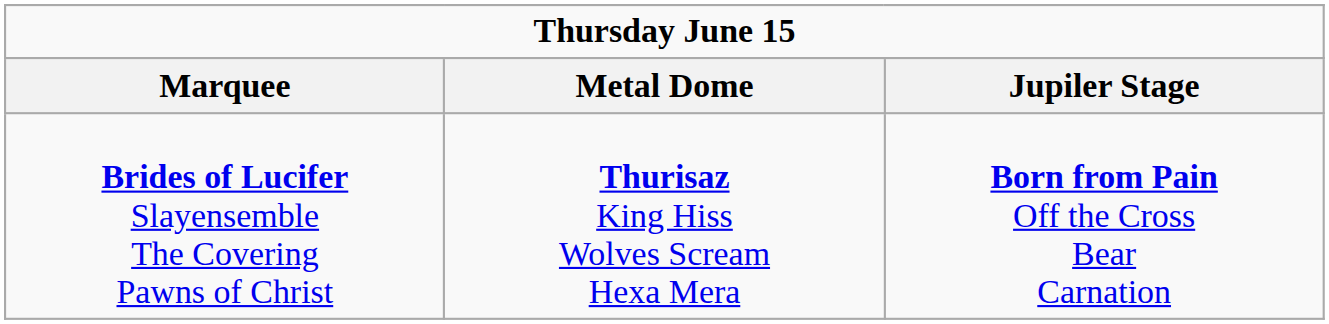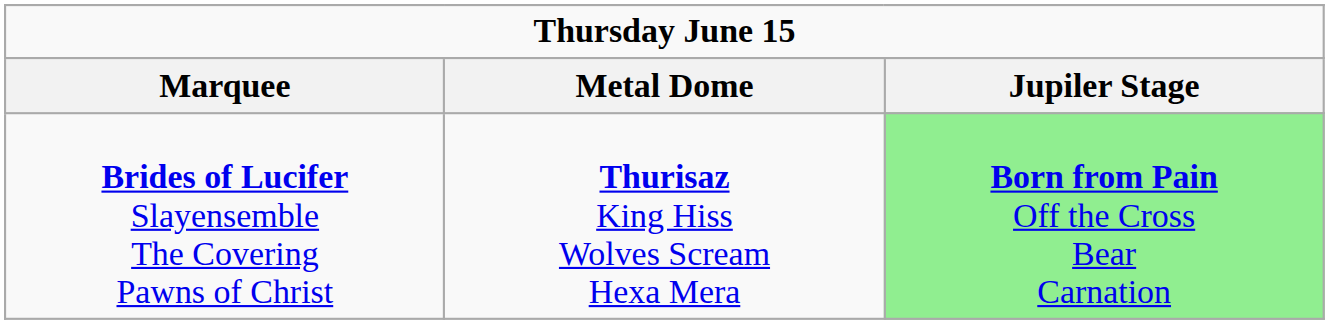(1104, 234) no background -> (1104, 234) lightgreen background
